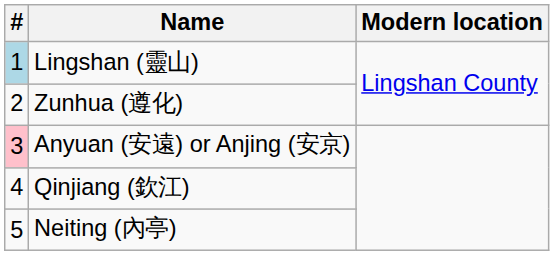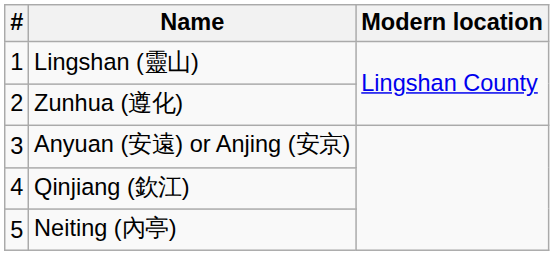(17, 62) lightblue background -> (17, 62) no background
(17, 146) pink background -> (17, 146) no background
